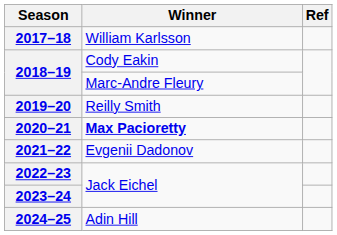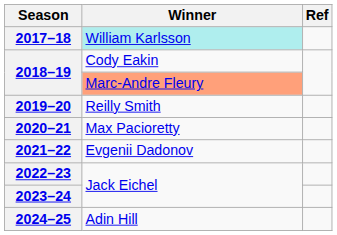(138, 38) no background -> (138, 38) paleturquoise background
(144, 83) no background -> (144, 83) lightsalmon background
(136, 128) bold -> (133, 128) normal
